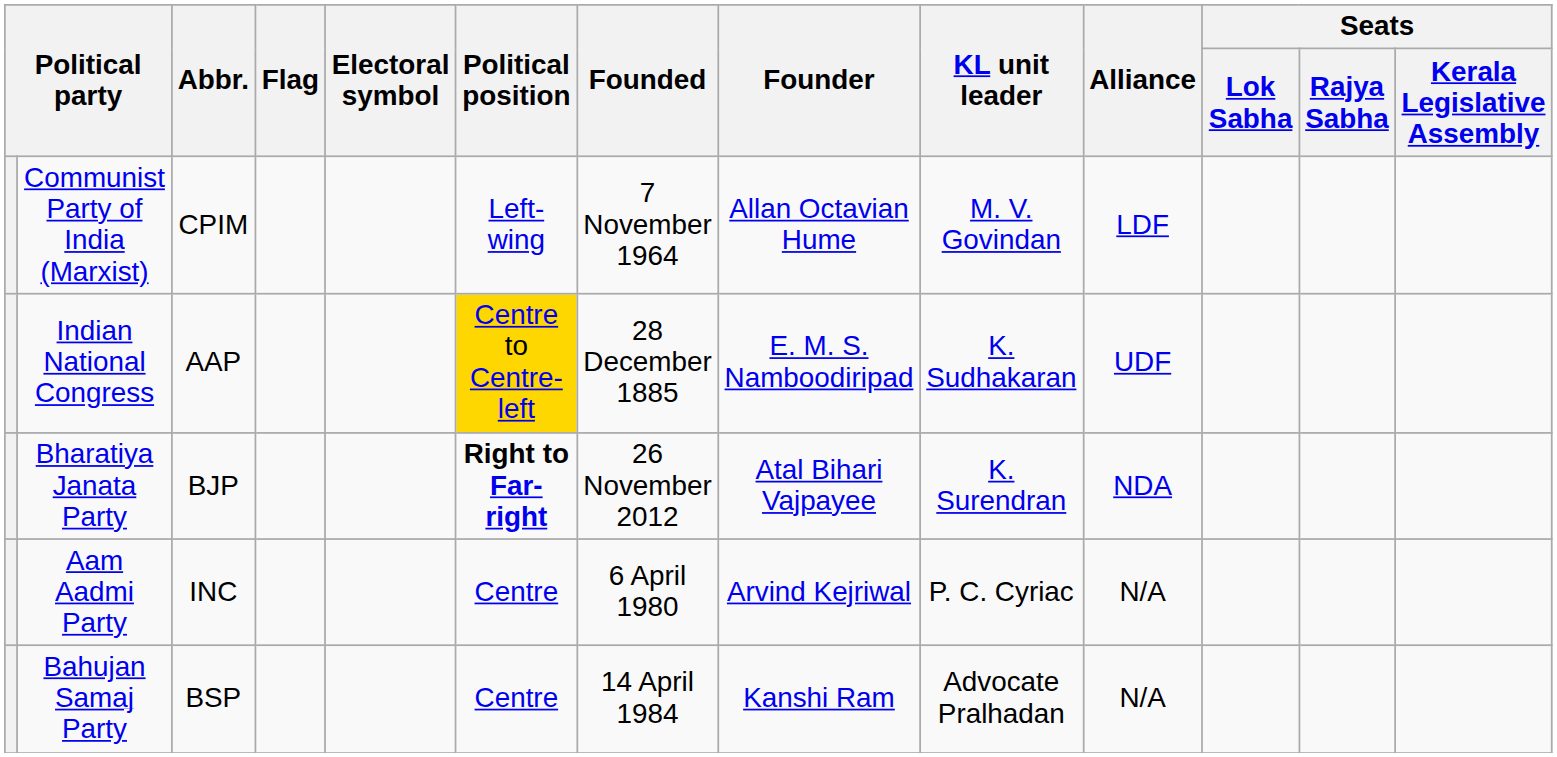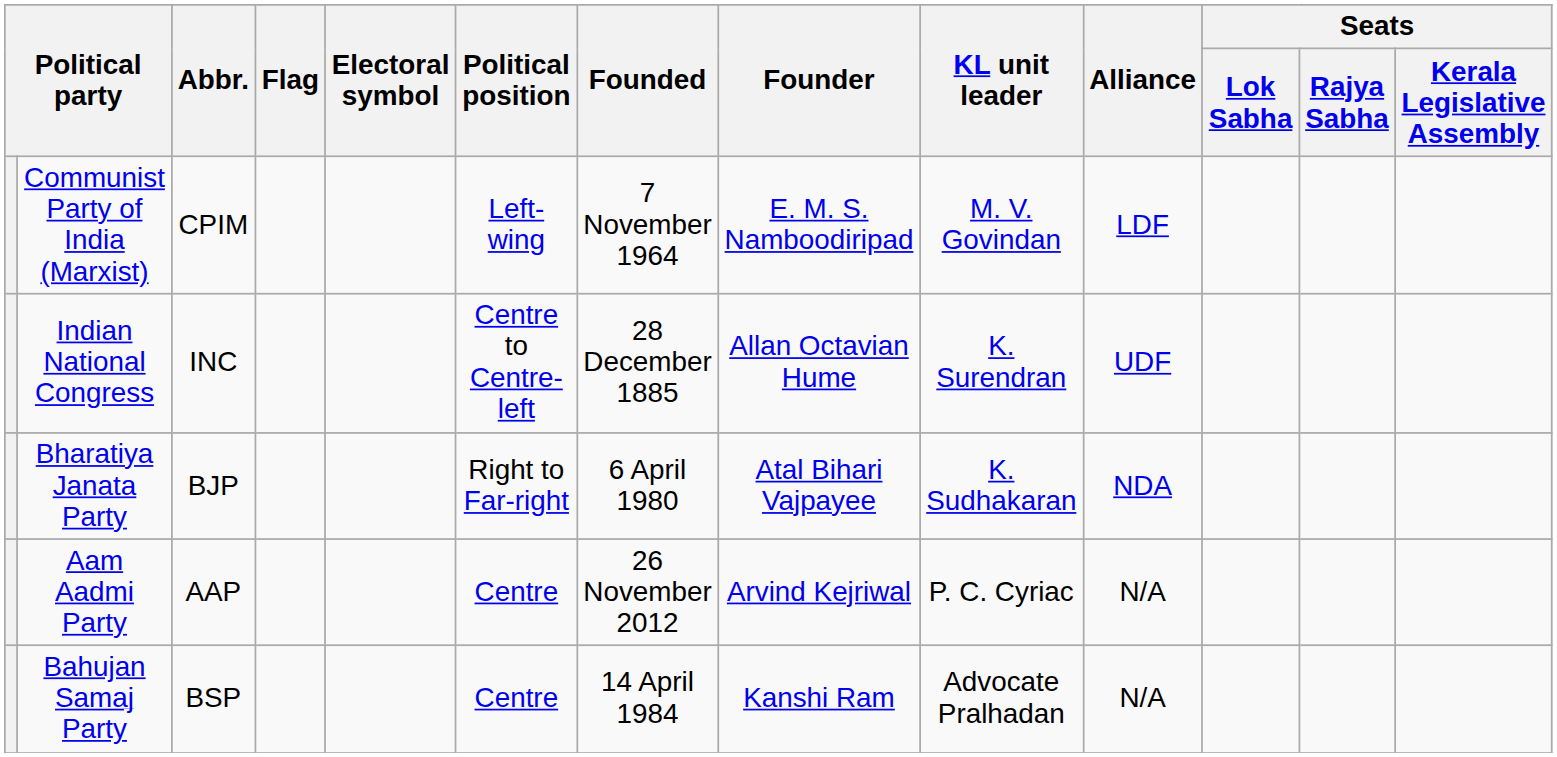(819, 224) Allan Octavian Hume -> (819, 224) E. M. S. Namboodiripad
(213, 362) AAP -> (213, 362) INC
(516, 362) gold background -> (516, 362) no background
(819, 362) E. M. S. Namboodiripad -> (819, 362) Allan Octavian Hume
(1001, 362) K. Sudhakaran -> (1001, 362) K. Surendran
(516, 485) bold -> (516, 485) normal
(648, 485) 26 November 2012 -> (648, 485) 6 April 1980
(1001, 485) K. Surendran -> (1001, 485) K. Sudhakaran
(213, 591) INC -> (213, 591) AAP
(648, 591) 6 April 1980 -> (648, 591) 26 November 2012
